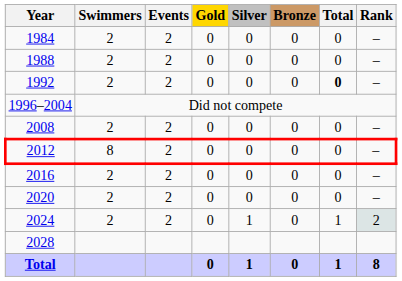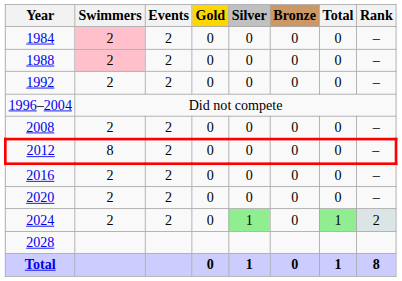(110, 37) no background -> (110, 37) pink background
(110, 60) no background -> (110, 60) pink background
(338, 82) bold -> (338, 82) normal
(249, 220) no background -> (249, 220) lightgreen background
(338, 220) no background -> (338, 220) lightgreen background
